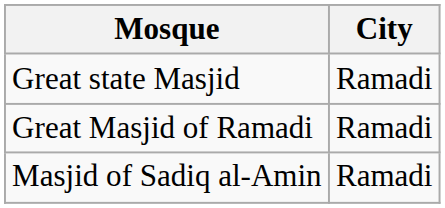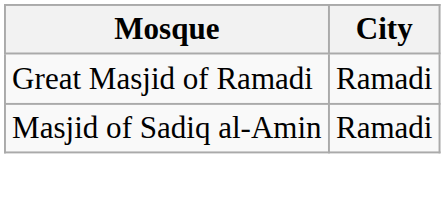- row: (126, 78)
